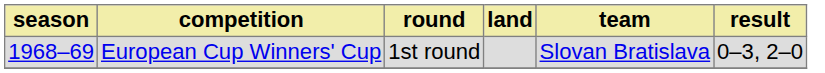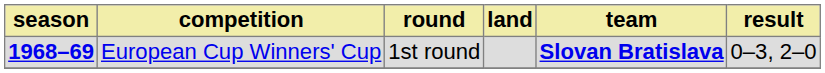(51, 52) normal -> (51, 52) bold
(625, 52) normal -> (632, 52) bold
